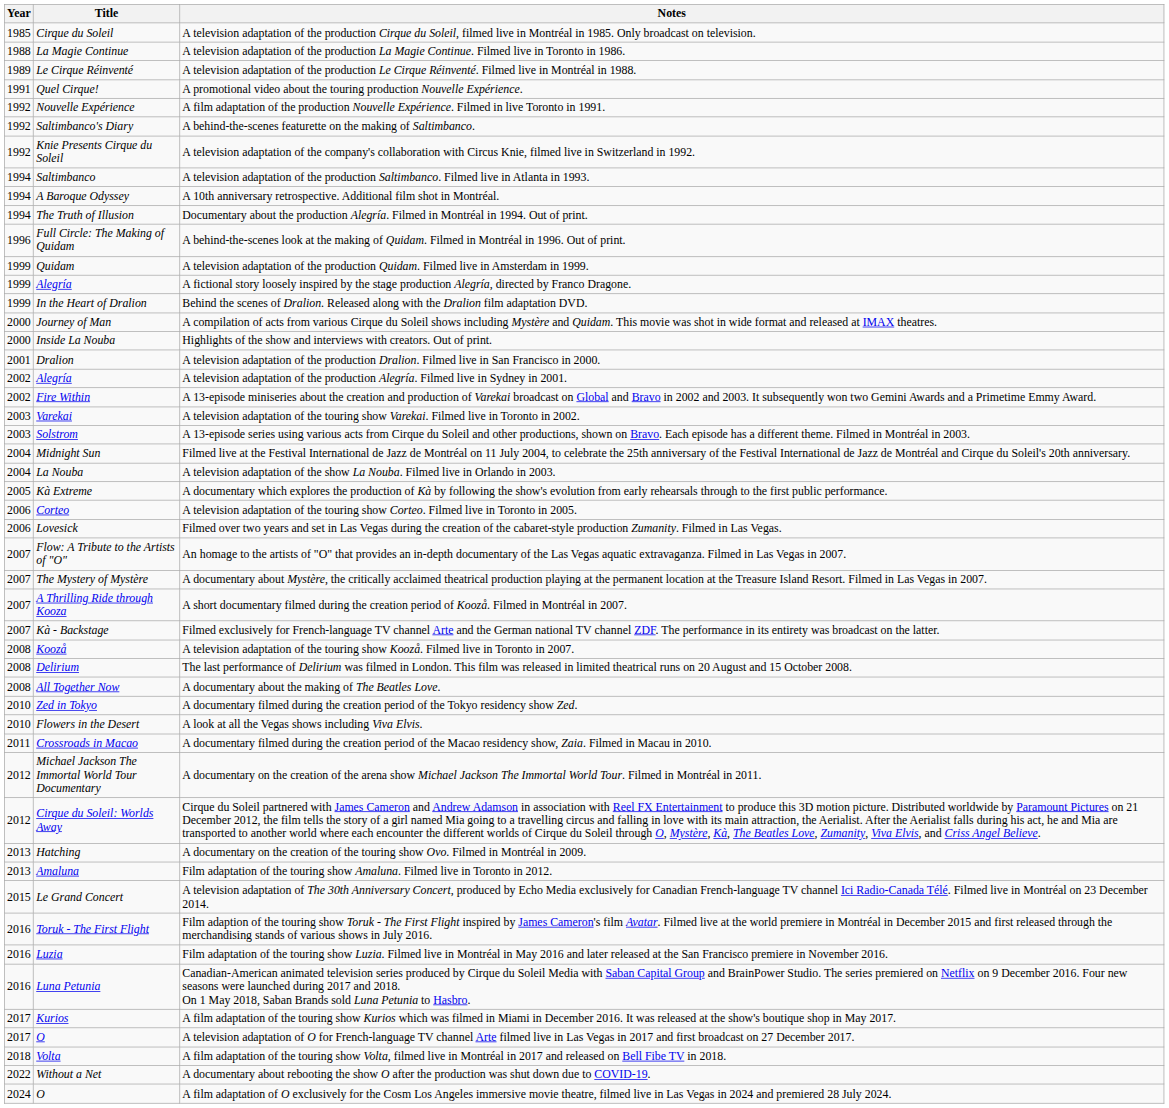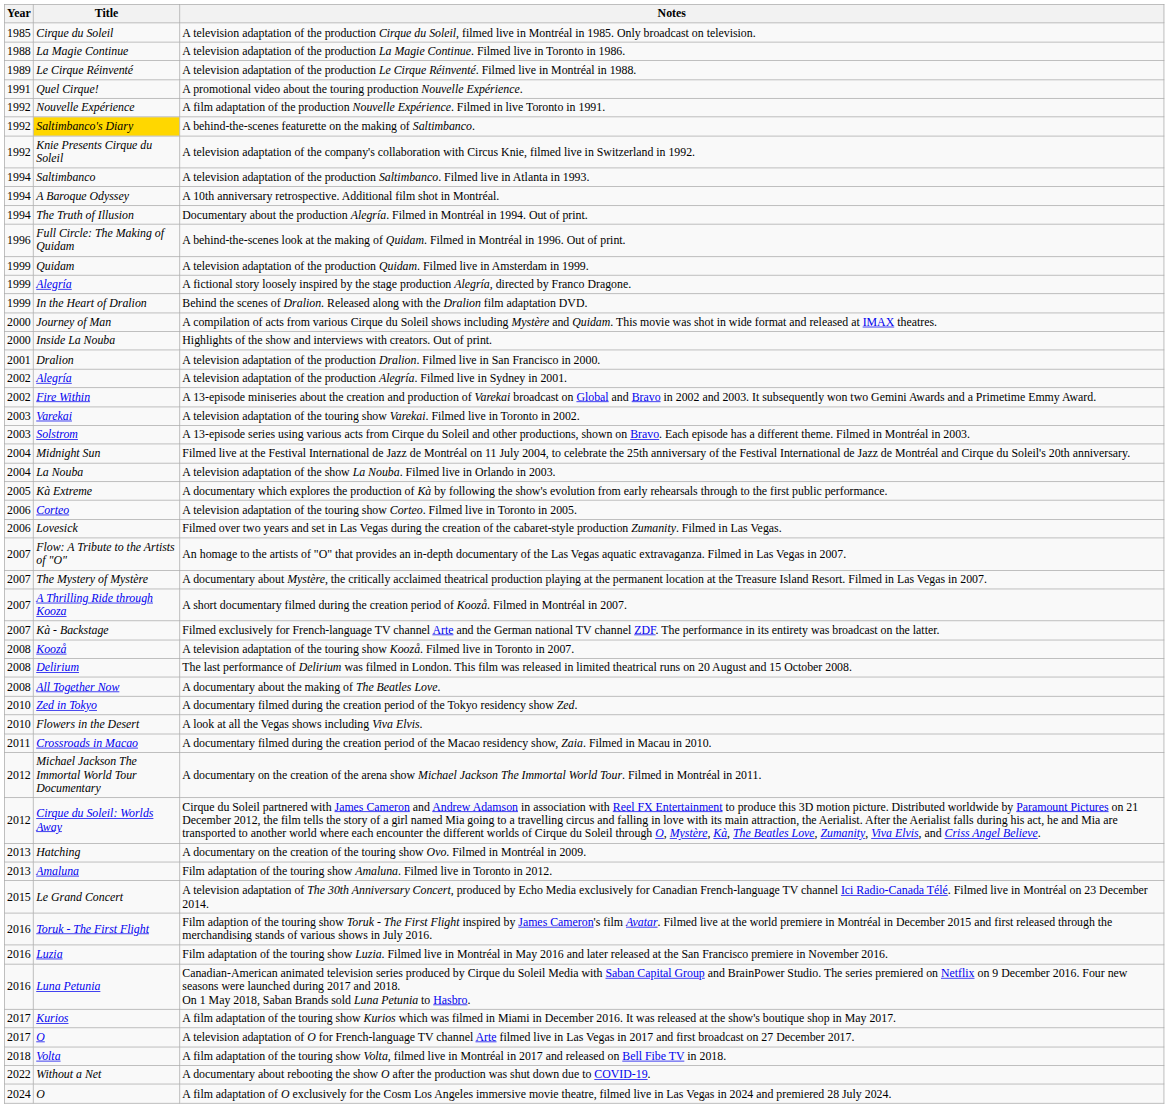(85, 126) no background -> (85, 126) gold background
